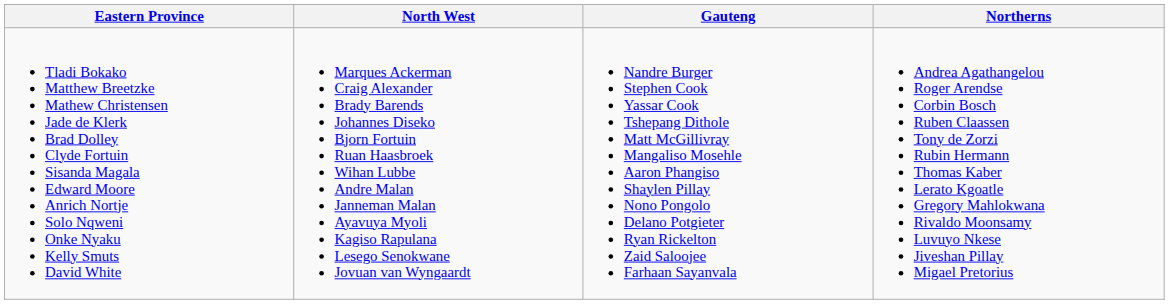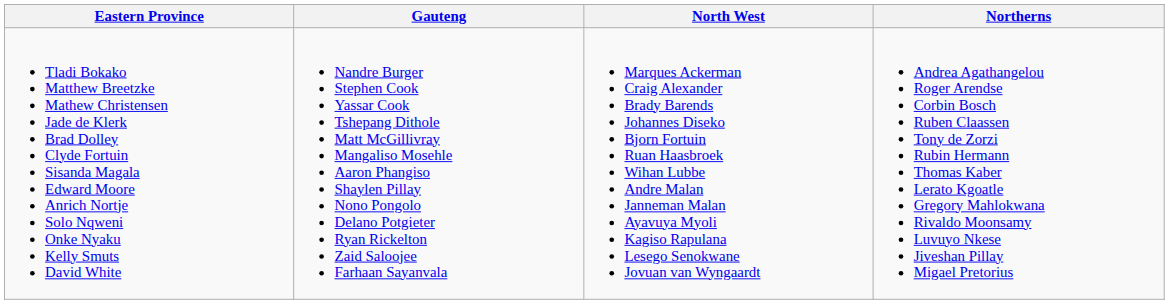columns swapped: (728, 16) <-> (439, 16)
